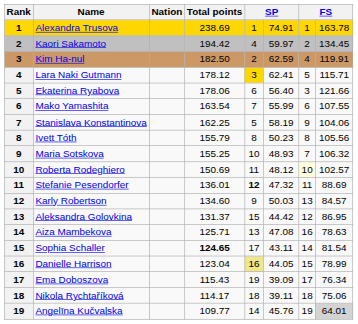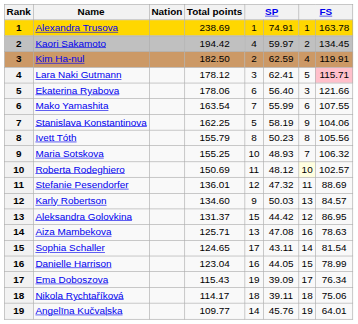(254, 75) gold background -> (254, 75) no background
(334, 75) no background -> (334, 75) pink background
(254, 185) bold -> (254, 185) normal
(215, 248) bold -> (215, 248) normal
(254, 264) khaki background -> (254, 264) no background
(334, 311) lightgrey background -> (334, 311) no background
